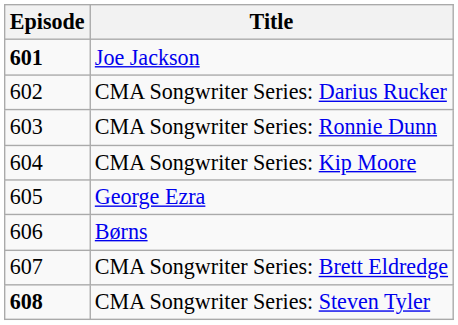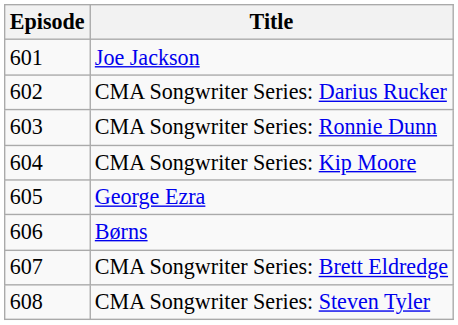(26, 57) bold -> (26, 57) normal
(26, 302) bold -> (26, 302) normal
